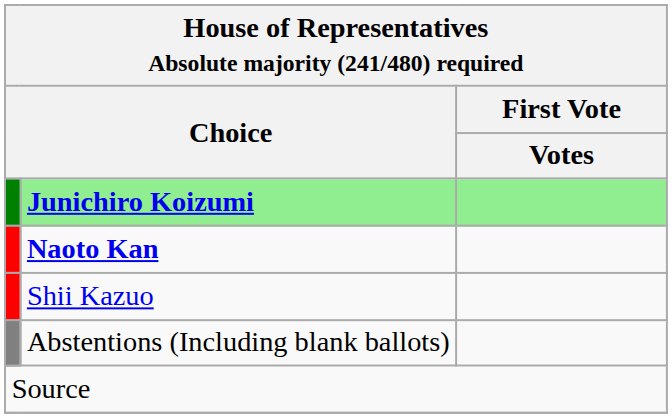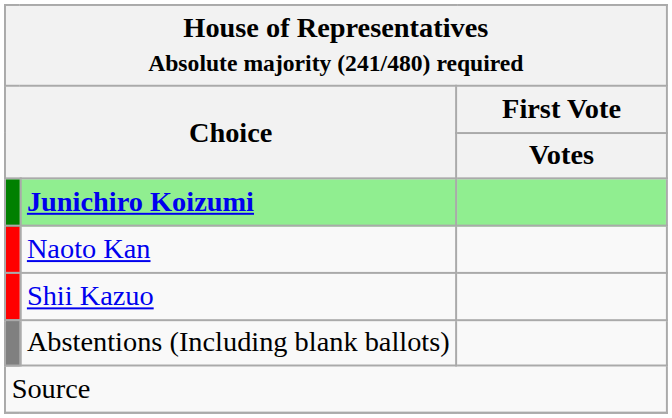(93, 248) bold -> (89, 248) normal
